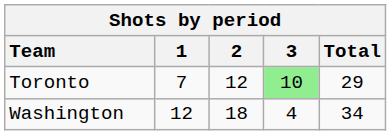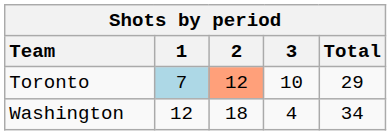(182, 83) no background -> (182, 83) lightblue background
(236, 83) no background -> (236, 83) lightsalmon background
(291, 83) lightgreen background -> (291, 83) no background
